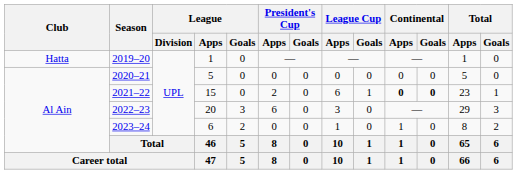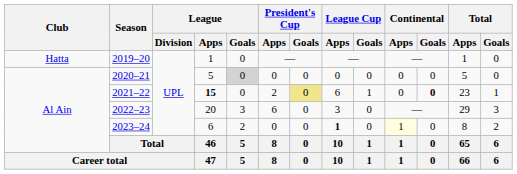(242, 76) no background -> (242, 76) lightgrey background
(211, 93) normal -> (211, 93) bold
(306, 93) no background -> (306, 93) khaki background
(401, 93) bold -> (401, 93) normal
(338, 127) normal -> (338, 127) bold
(401, 127) no background -> (401, 127) lightyellow background
